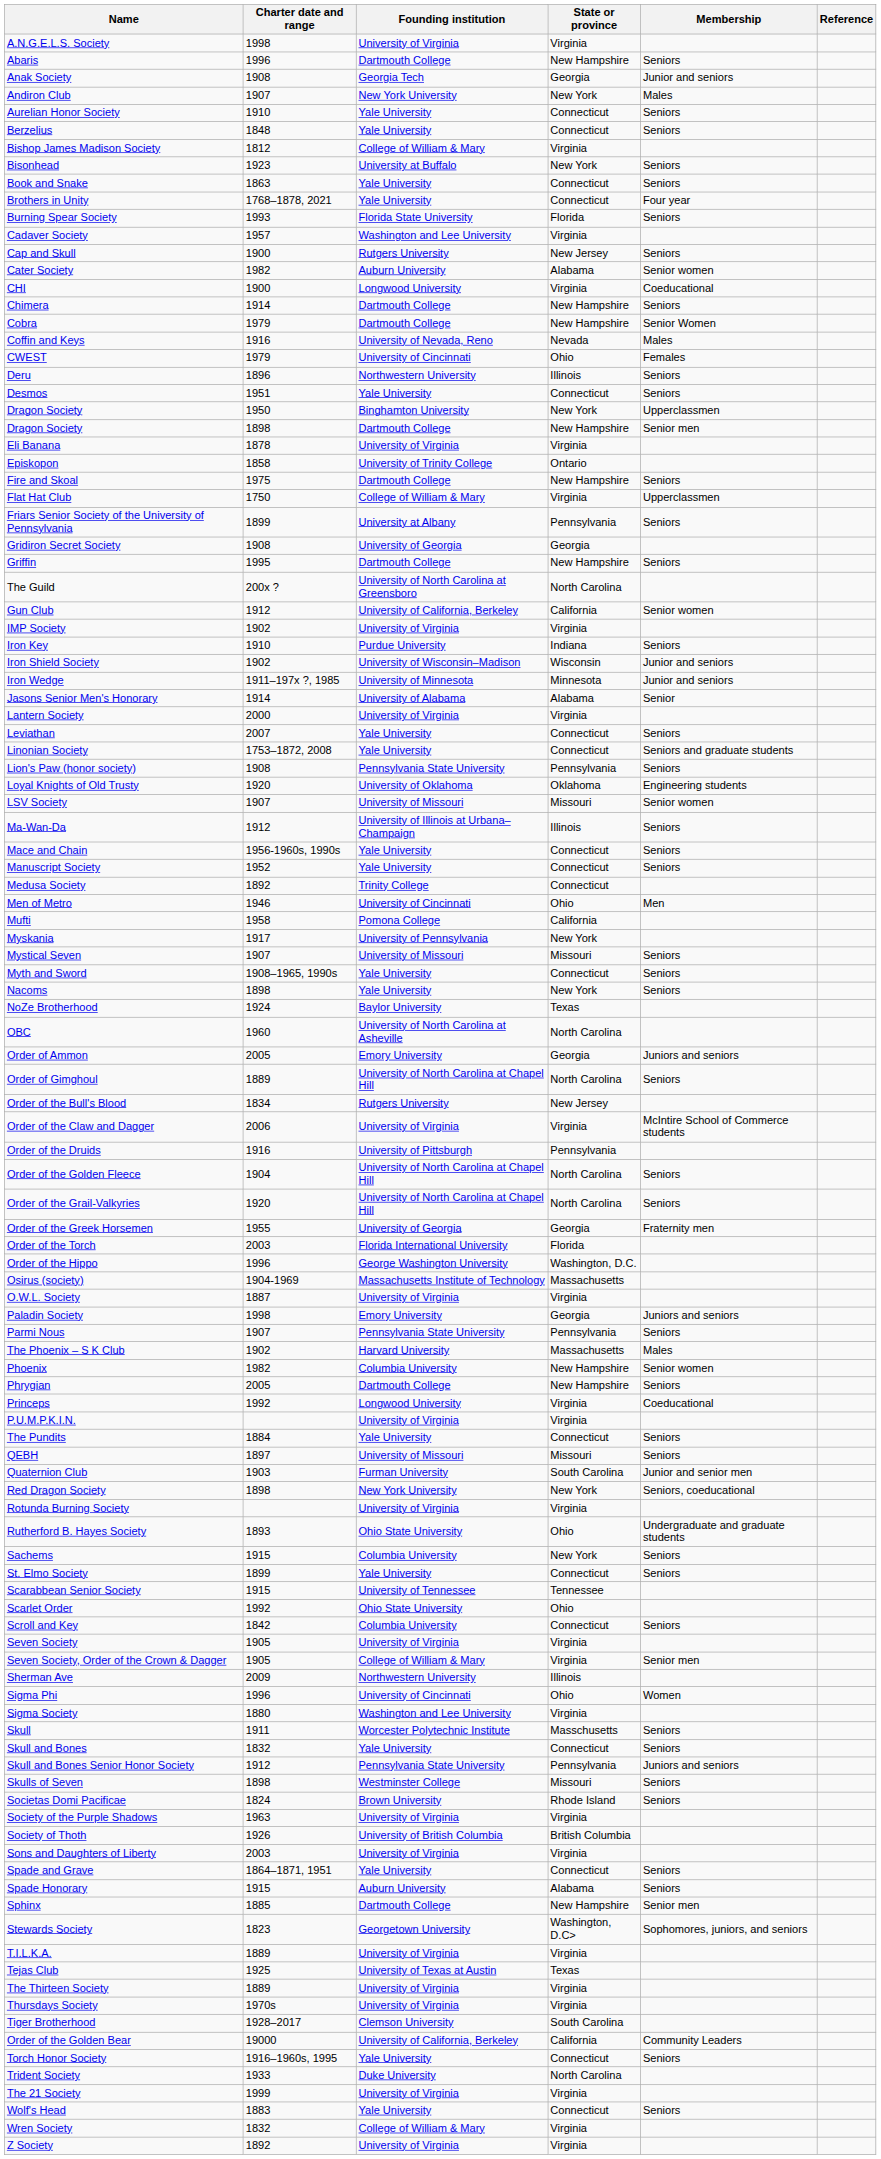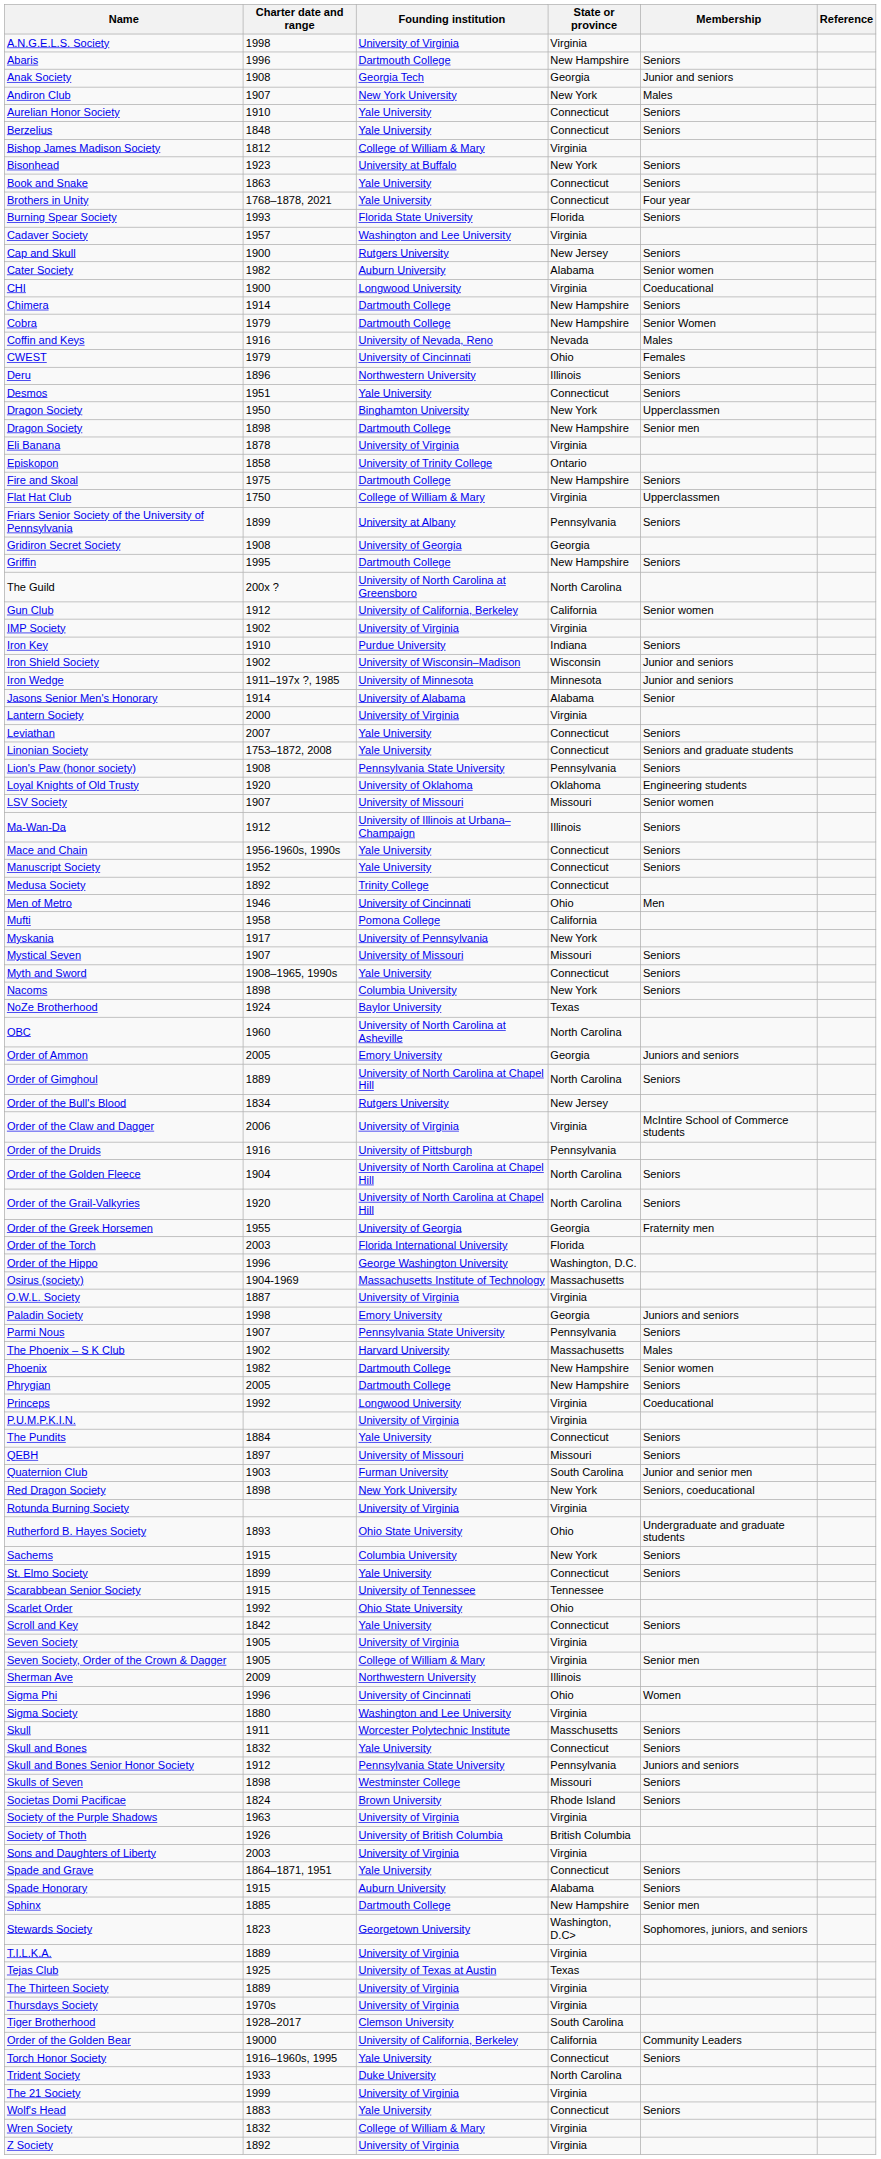(395, 990) Yale University -> (408, 990) Columbia University
(408, 1368) Columbia University -> (405, 1368) Dartmouth College
(408, 1625) Columbia University -> (395, 1625) Yale University
